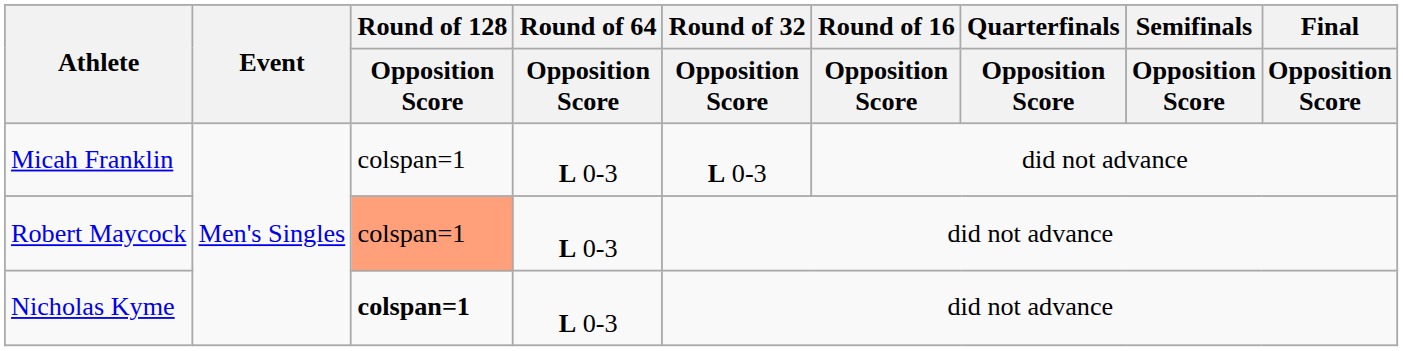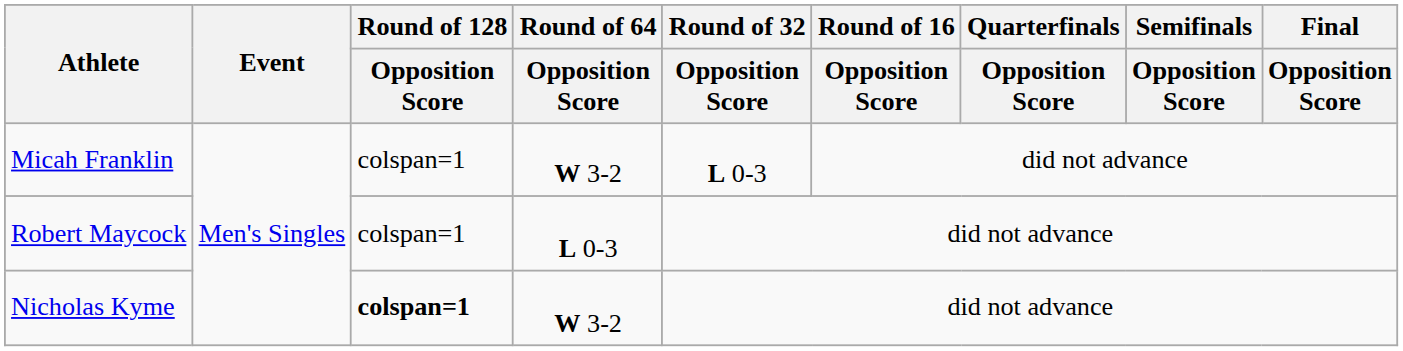(588, 174) L 0-3 -> (588, 174) W 3-2
(411, 233) lightsalmon background -> (411, 233) no background
(588, 323) L 0-3 -> (588, 323) W 3-2
